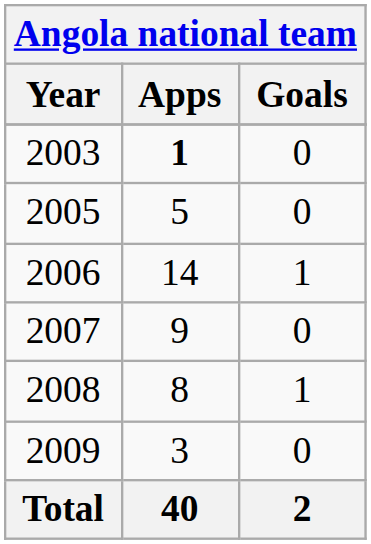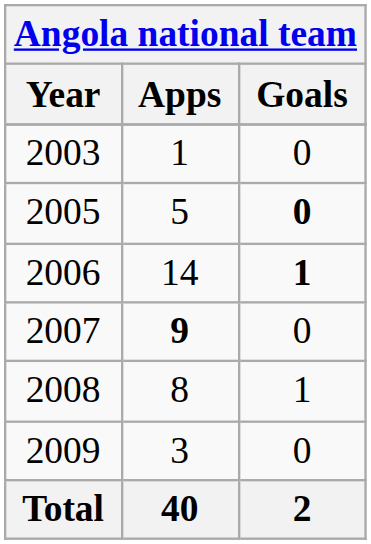(180, 152) bold -> (180, 152) normal
(302, 212) normal -> (302, 212) bold
(302, 271) normal -> (302, 271) bold
(180, 331) normal -> (180, 331) bold
